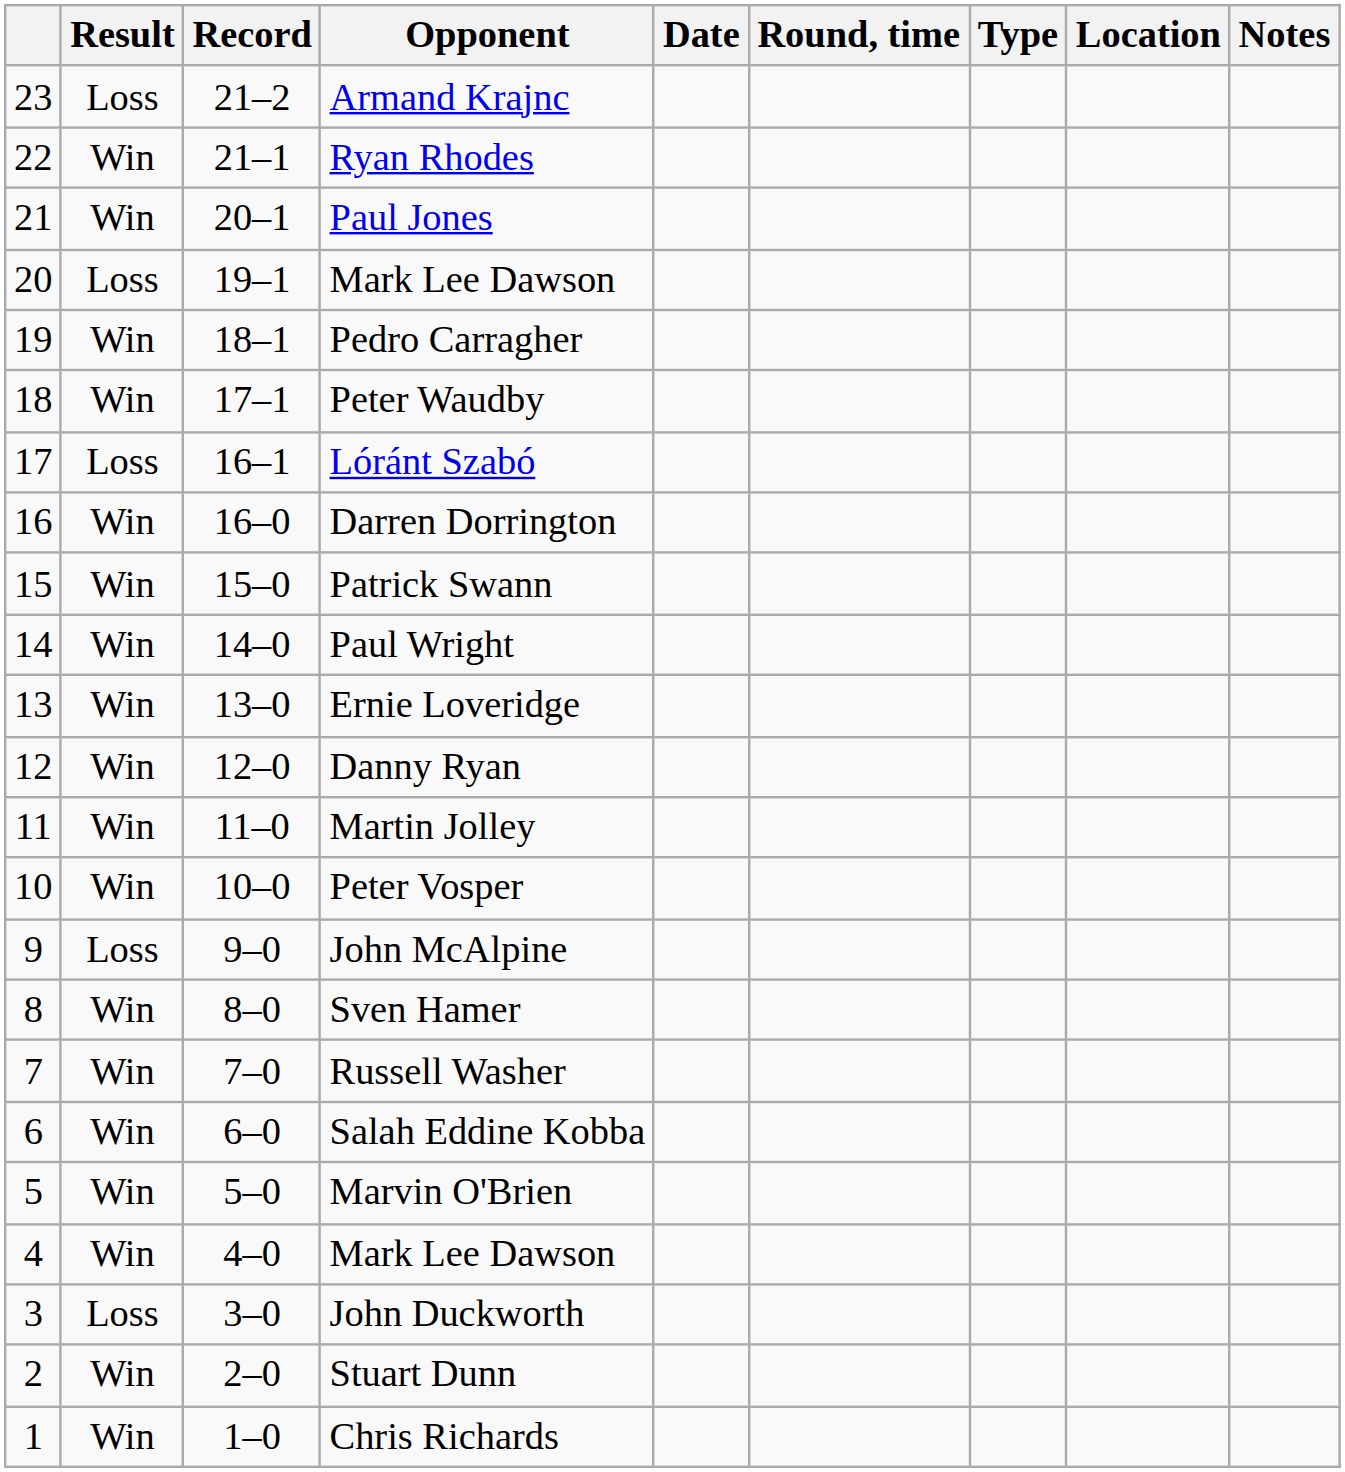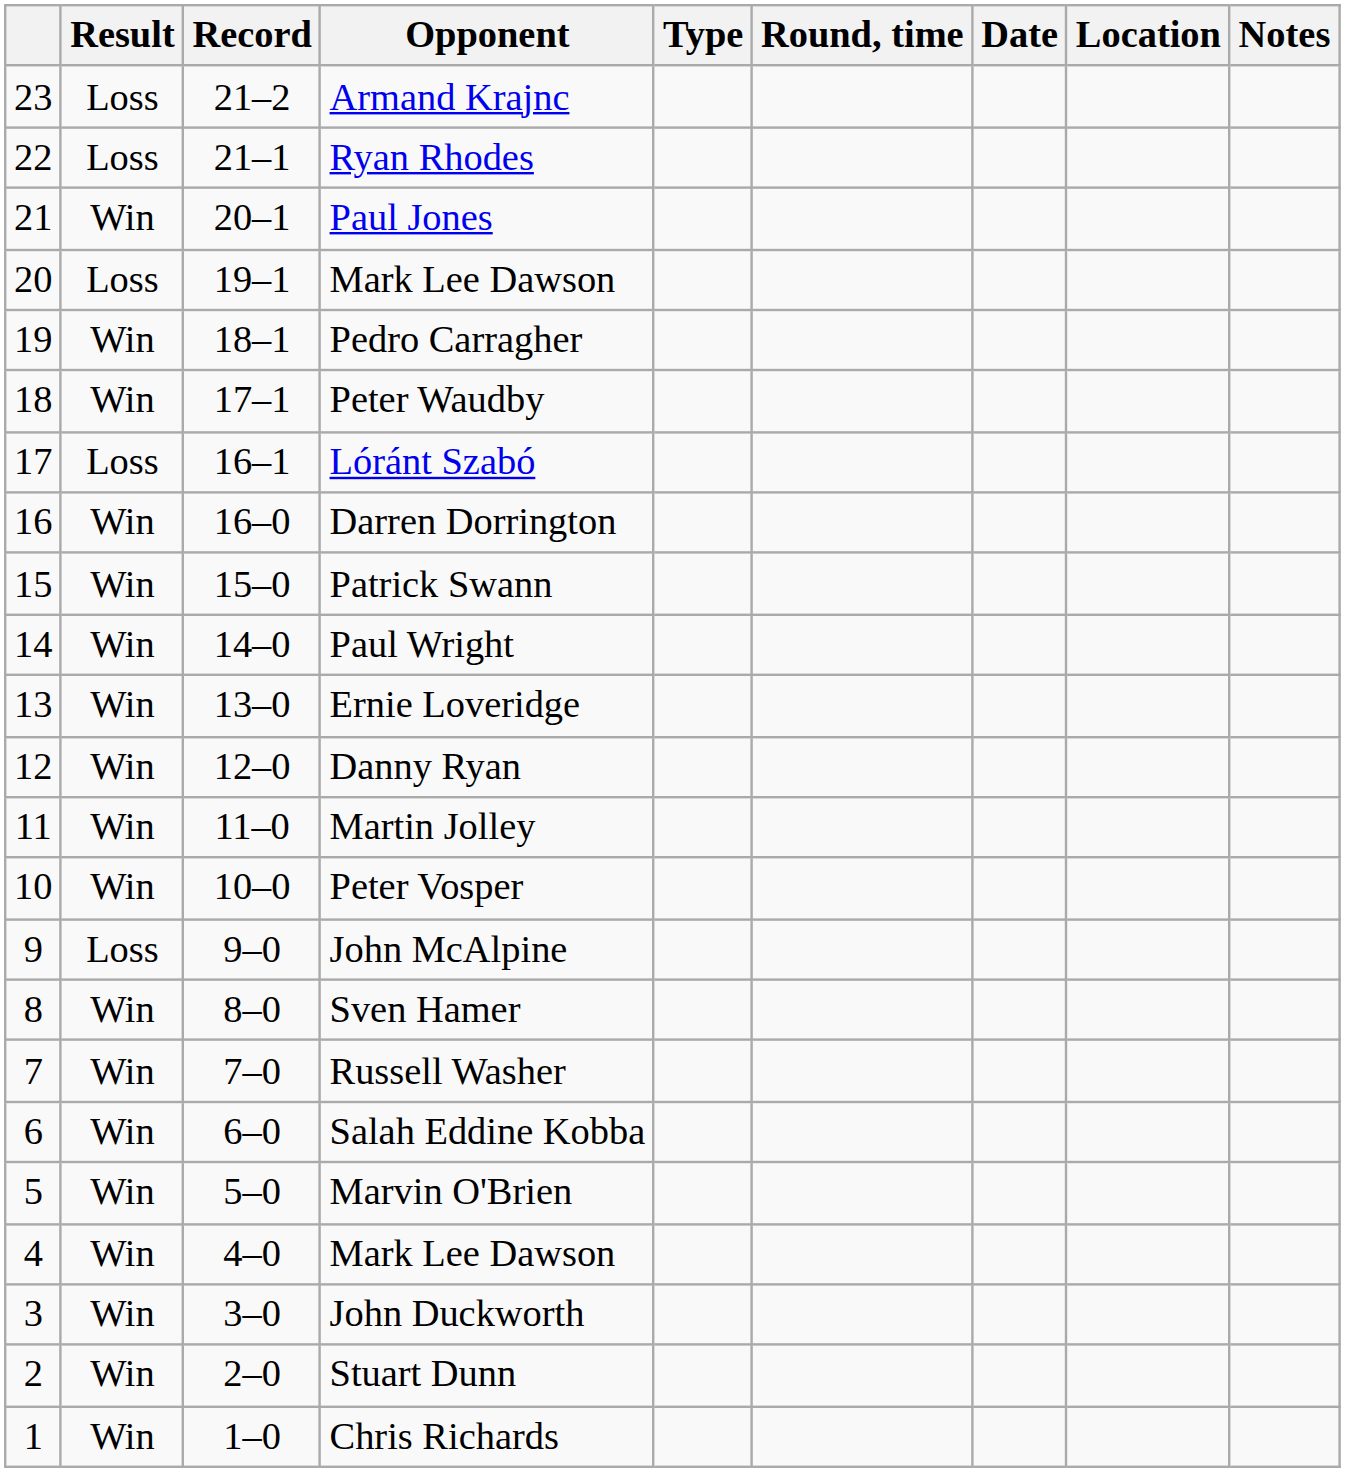columns swapped: (1018, 34) <-> (701, 34)
(122, 156) Win -> (122, 156) Loss
(122, 1313) Loss -> (122, 1313) Win
